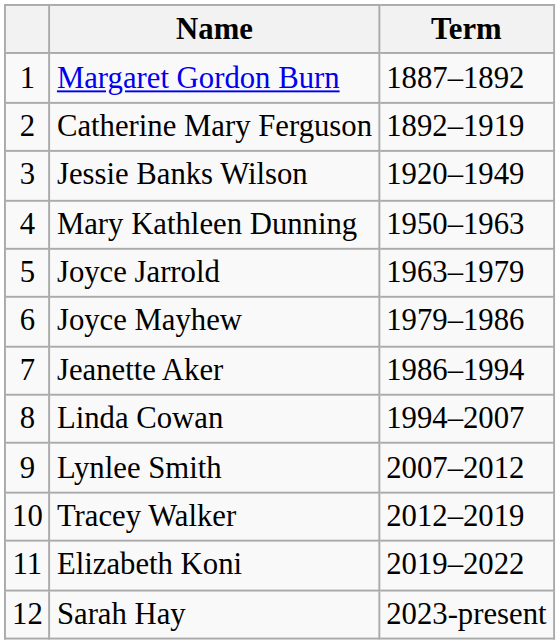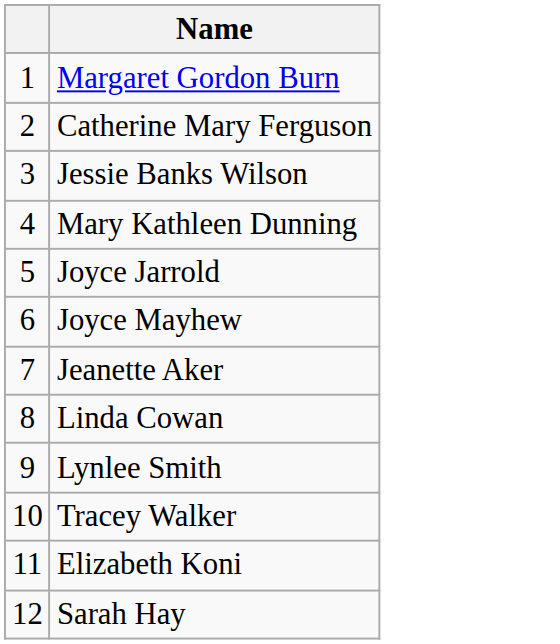- column: (466, 28)
